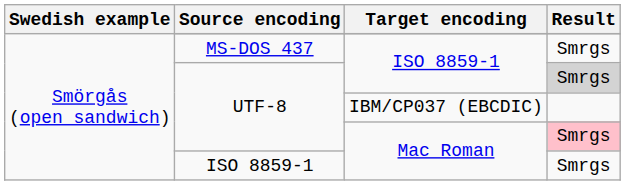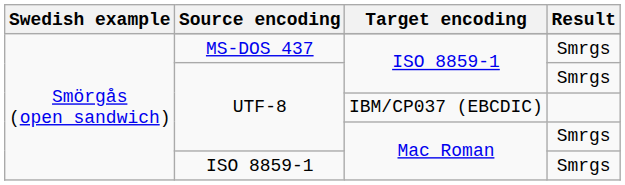(584, 78) lightgrey background -> (584, 78) no background
(584, 136) pink background -> (584, 136) no background
